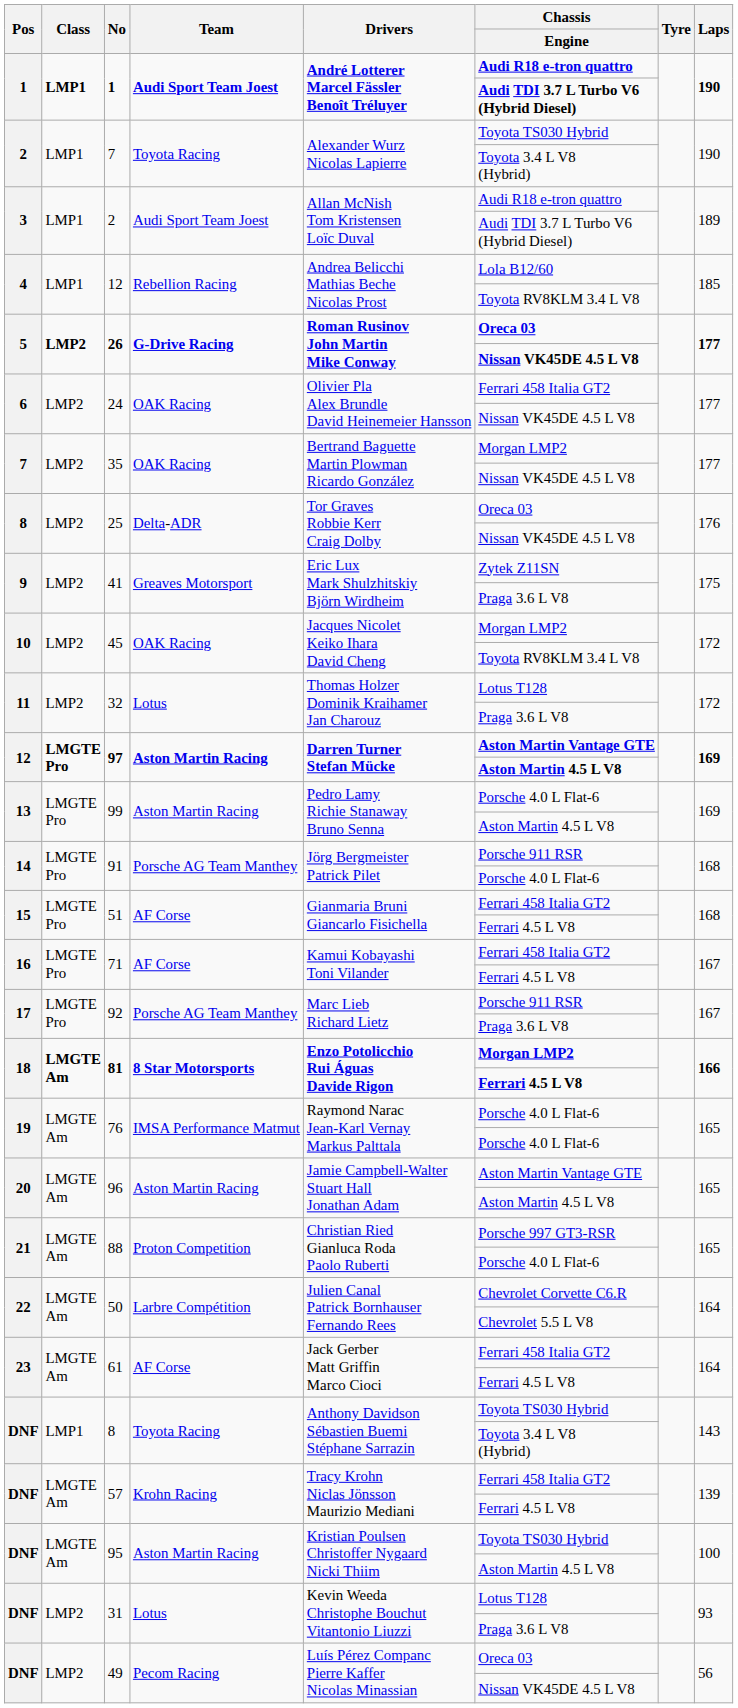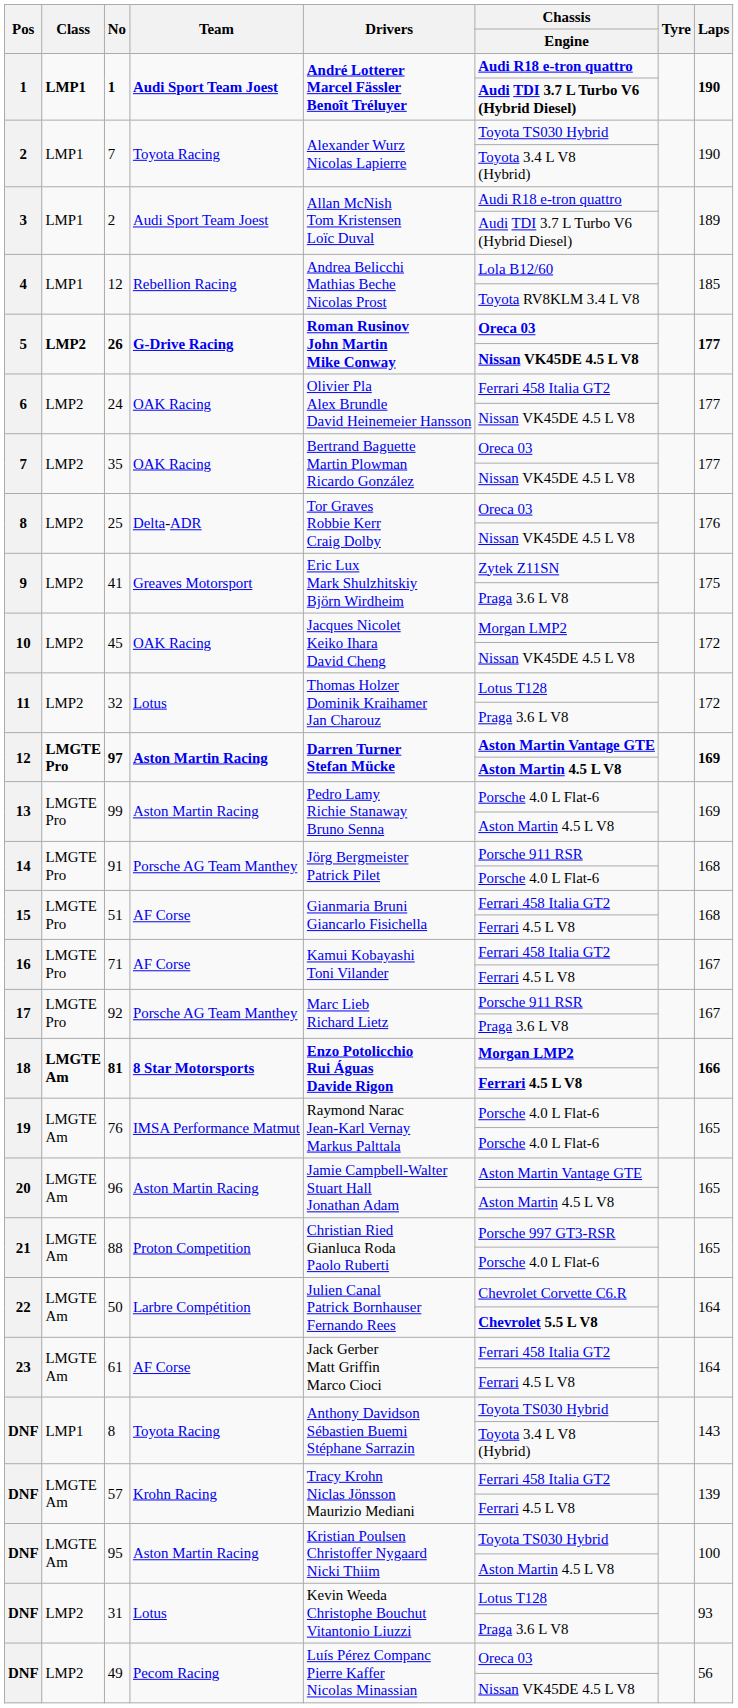(523, 448) Morgan LMP2 -> (505, 448) Oreca 03
(559, 658) Toyota RV8KLM 3.4 L V8 -> (556, 658) Nissan VK45DE 4.5 L V8
(536, 1322) normal -> (538, 1322) bold
